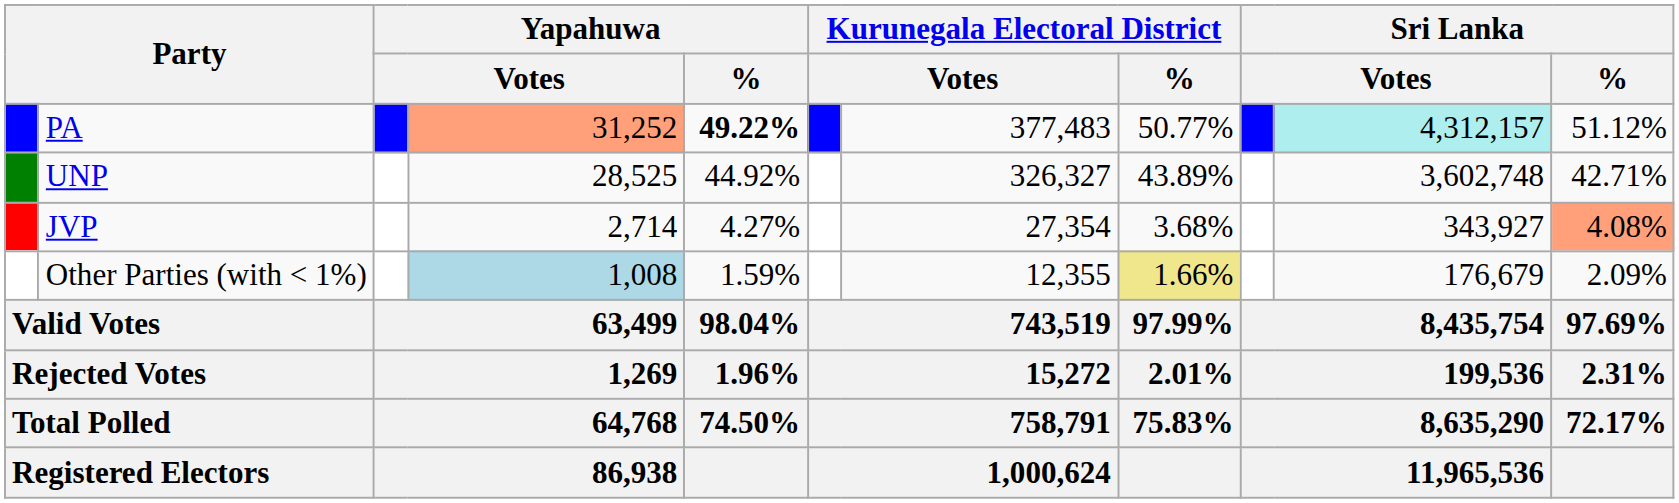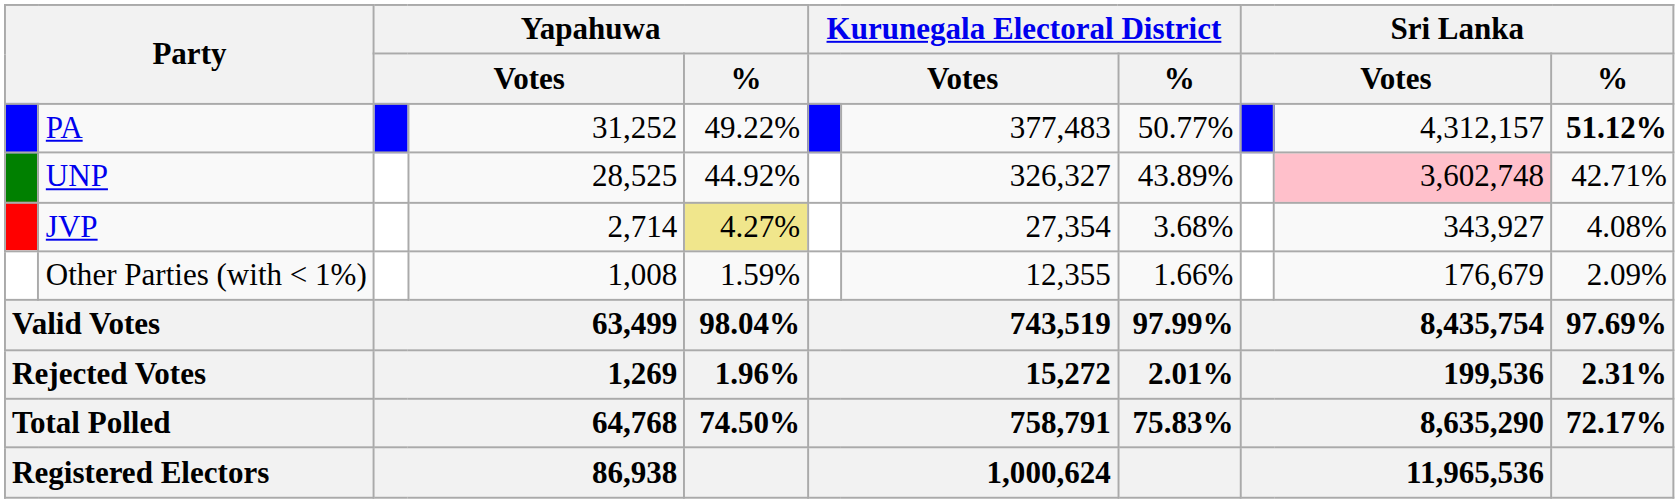(635, 127) lightsalmon background -> (635, 127) no background
(750, 127) bold -> (752, 127) normal
(1482, 127) paleturquoise background -> (1482, 127) no background
(1619, 127) normal -> (1616, 127) bold
(1482, 176) no background -> (1482, 176) pink background
(760, 226) no background -> (760, 226) khaki background
(1627, 226) lightsalmon background -> (1627, 226) no background
(642, 275) lightblue background -> (642, 275) no background
(1193, 275) khaki background -> (1193, 275) no background
